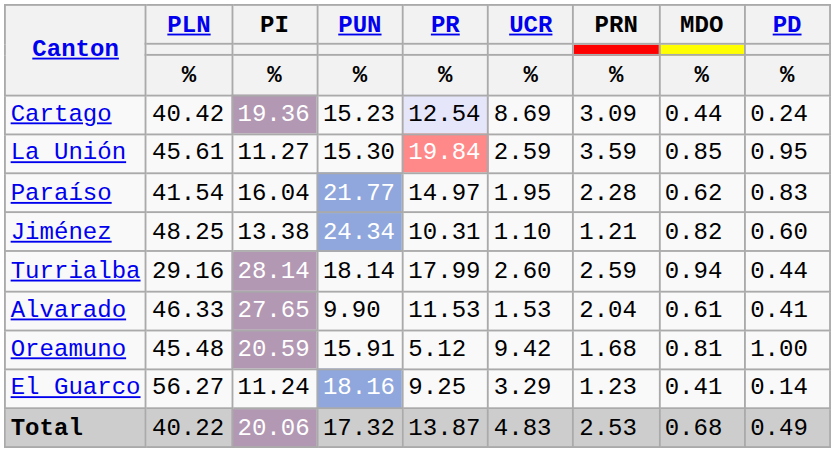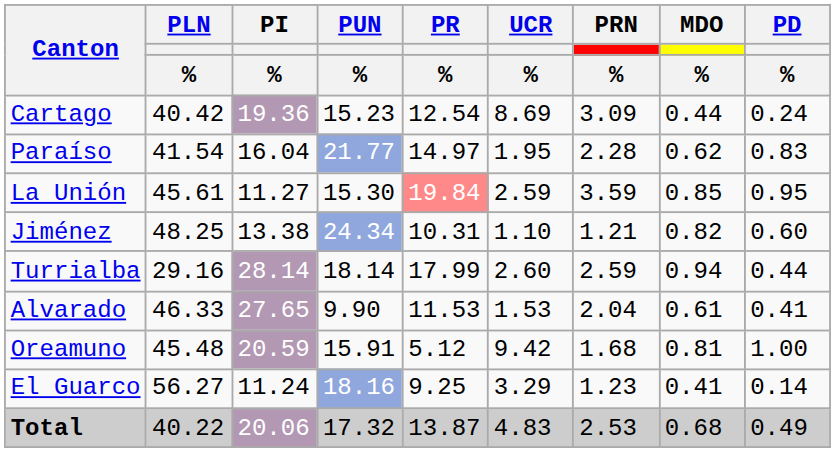(444, 114) lavender background -> (444, 114) no background
rows swapped: (61, 193) <-> (68, 154)
